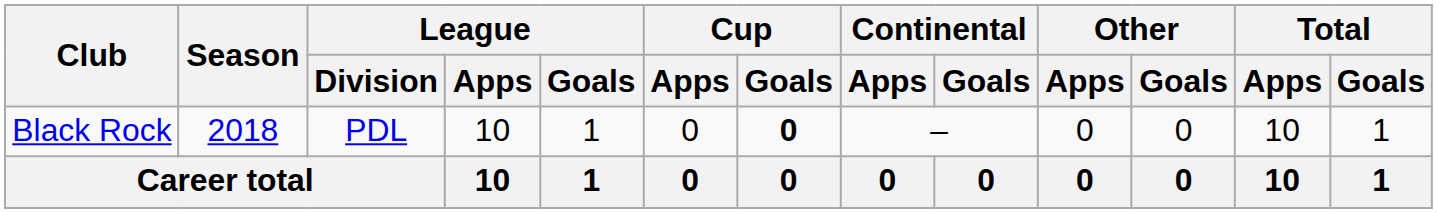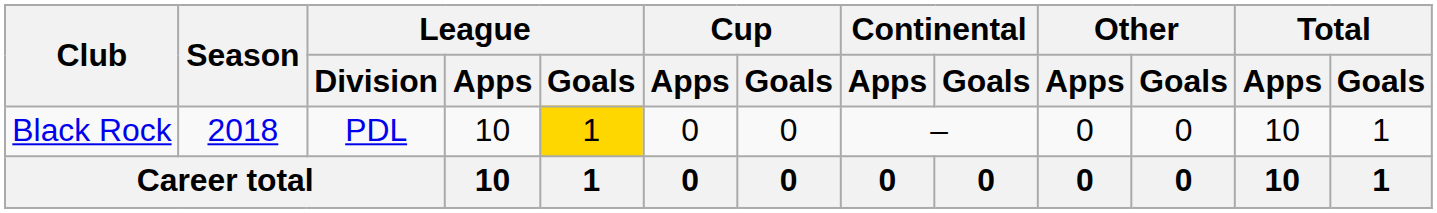(591, 130) no background -> (591, 130) gold background
(789, 130) bold -> (789, 130) normal
